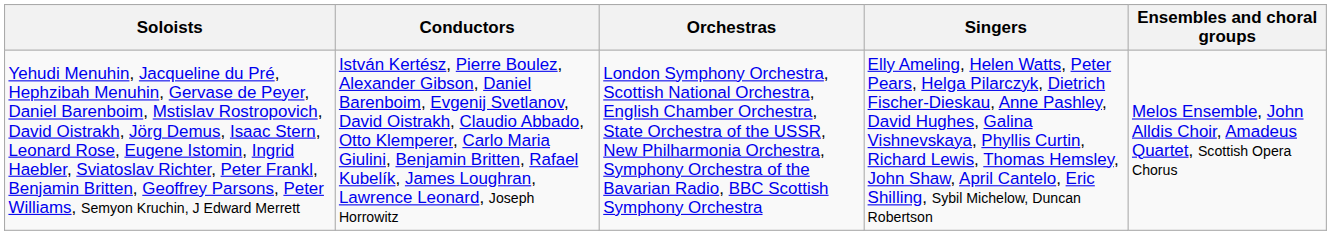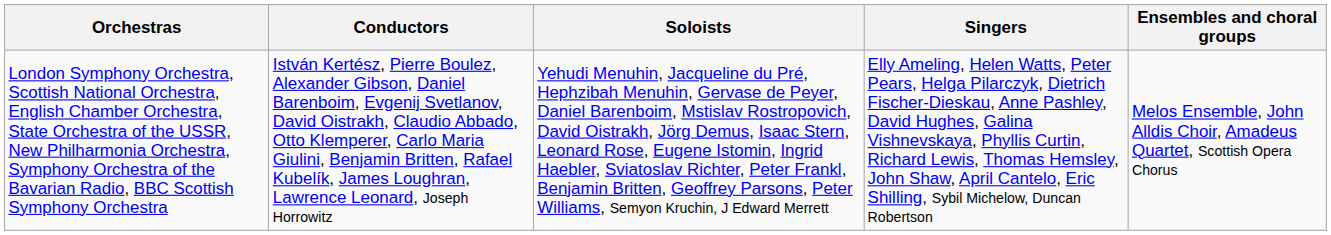columns swapped: (732, 27) <-> (170, 27)
